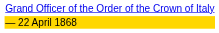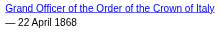(41, 22) gold background -> (41, 22) no background
